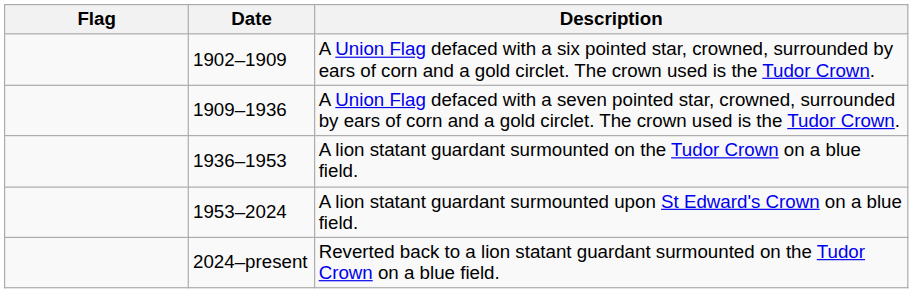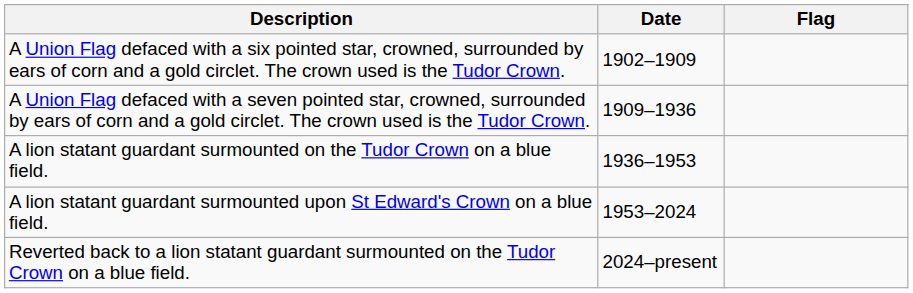columns swapped: (97, 19) <-> (611, 19)
